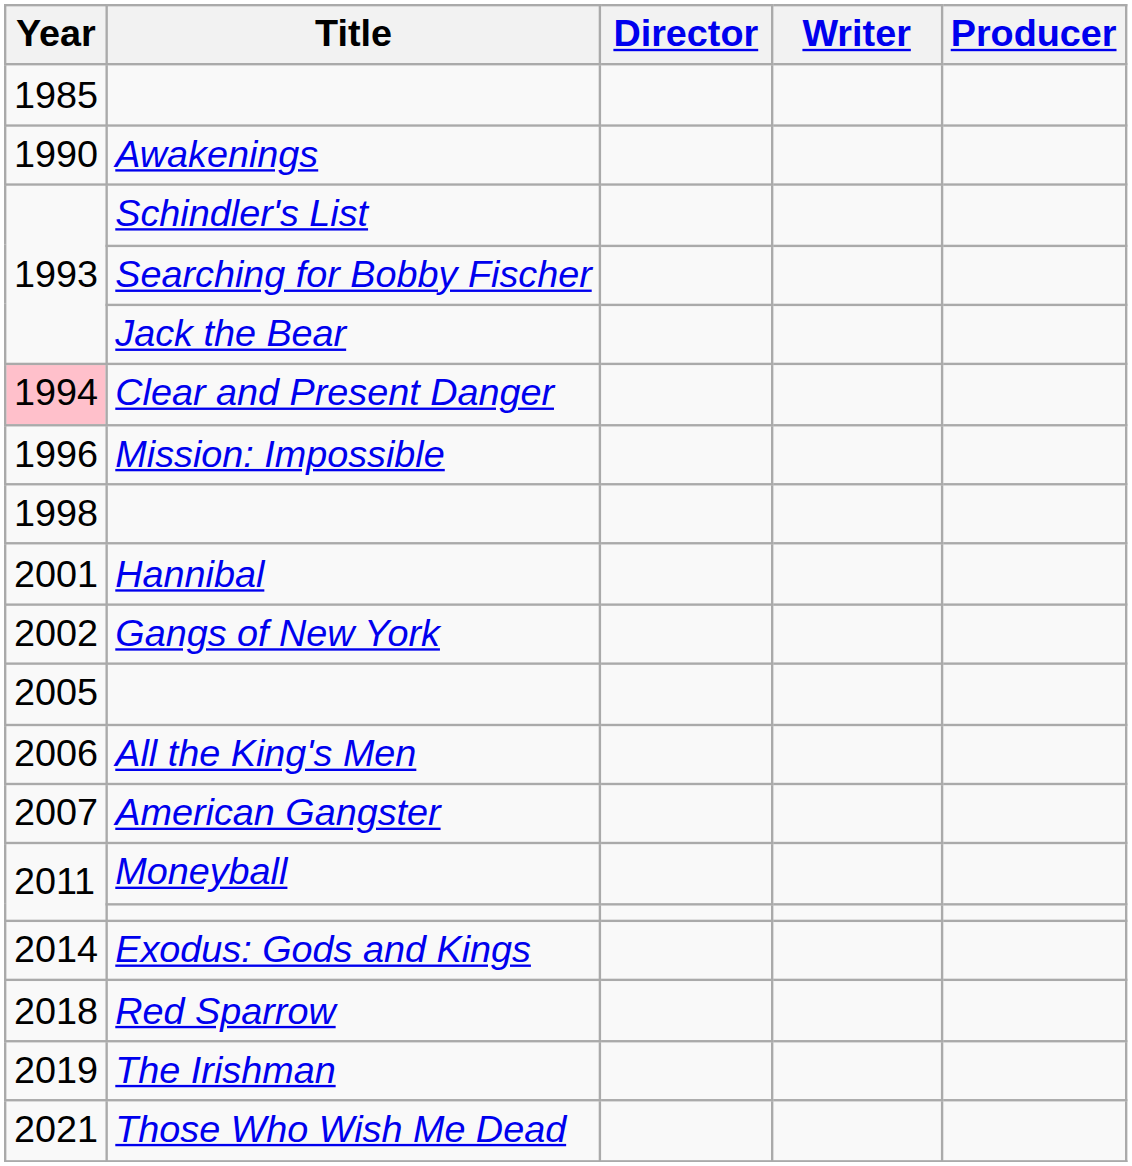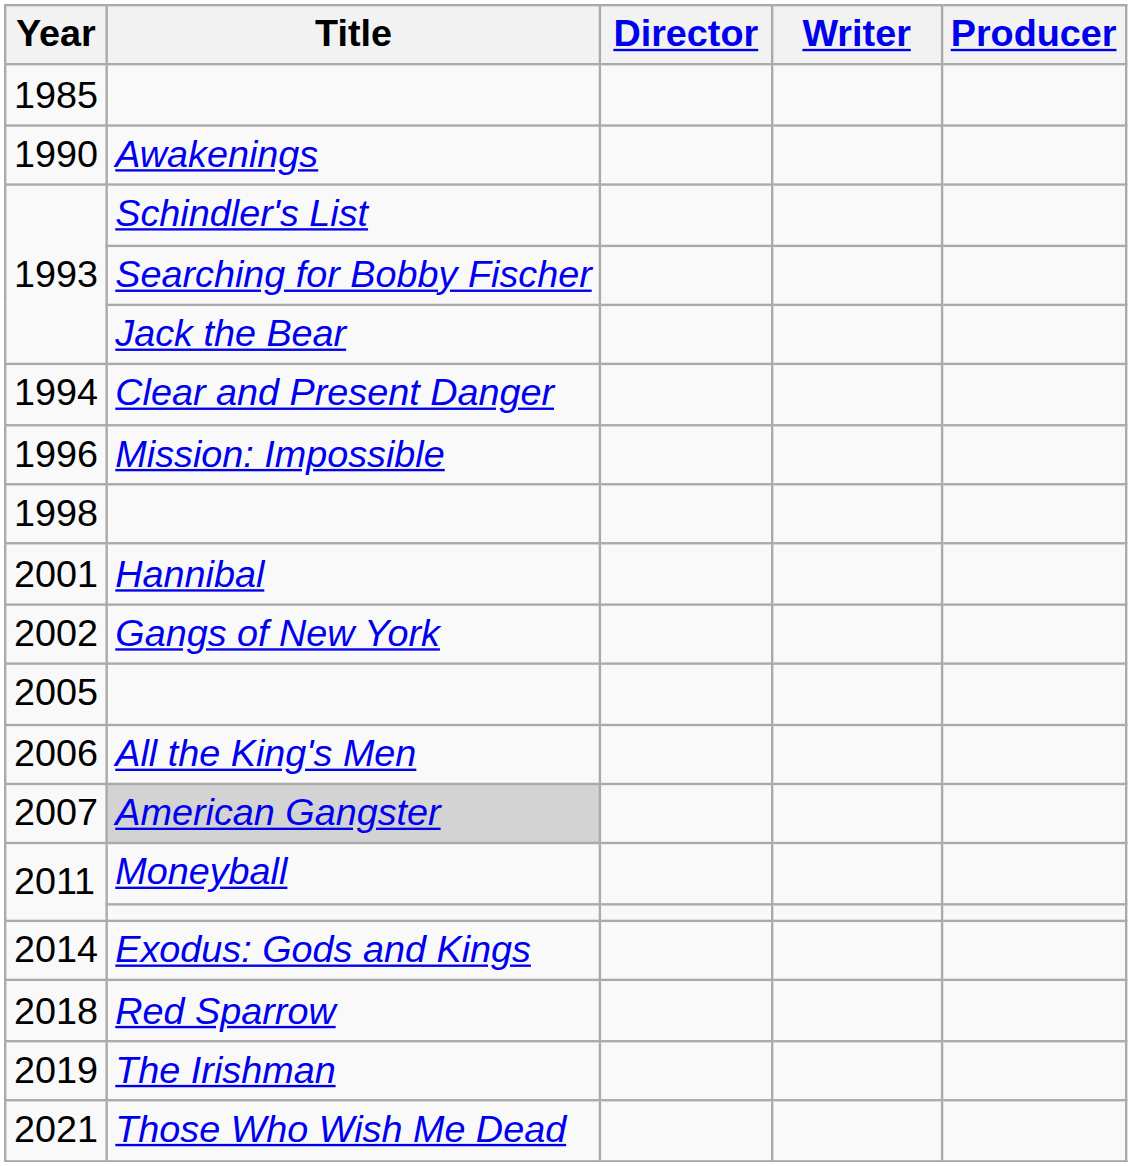(56, 393) pink background -> (56, 393) no background
(278, 812) no background -> (278, 812) lightgrey background
